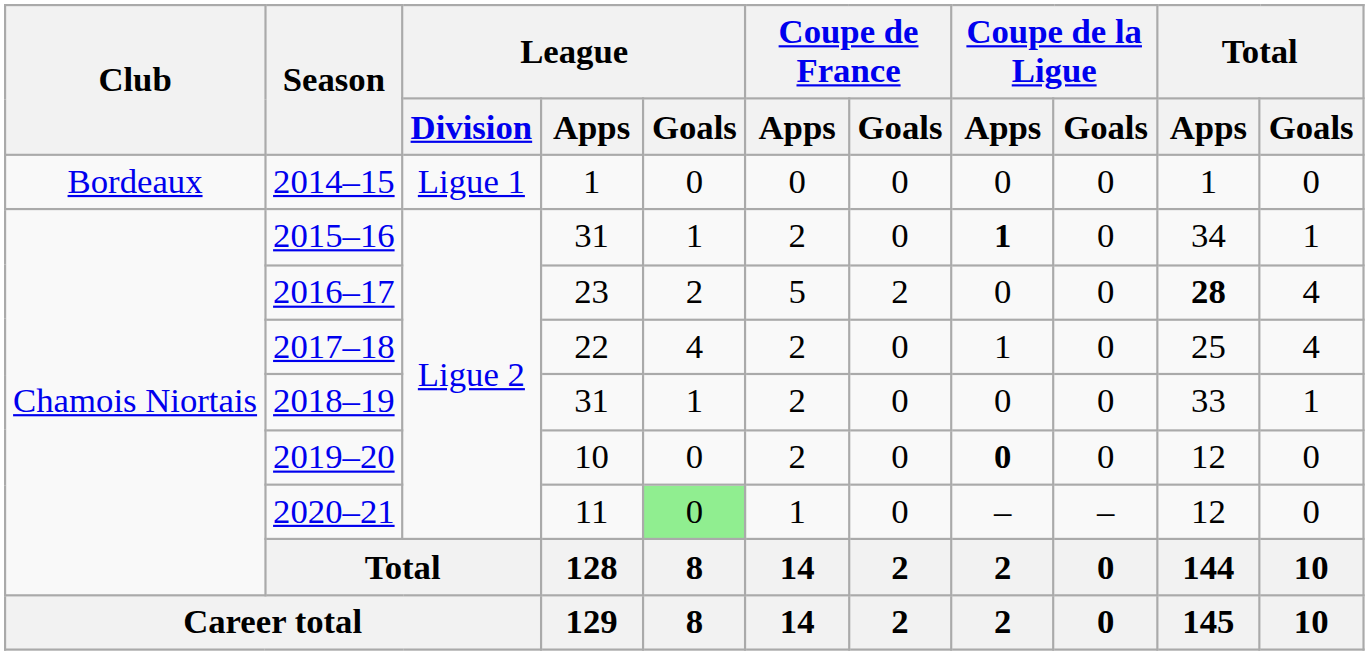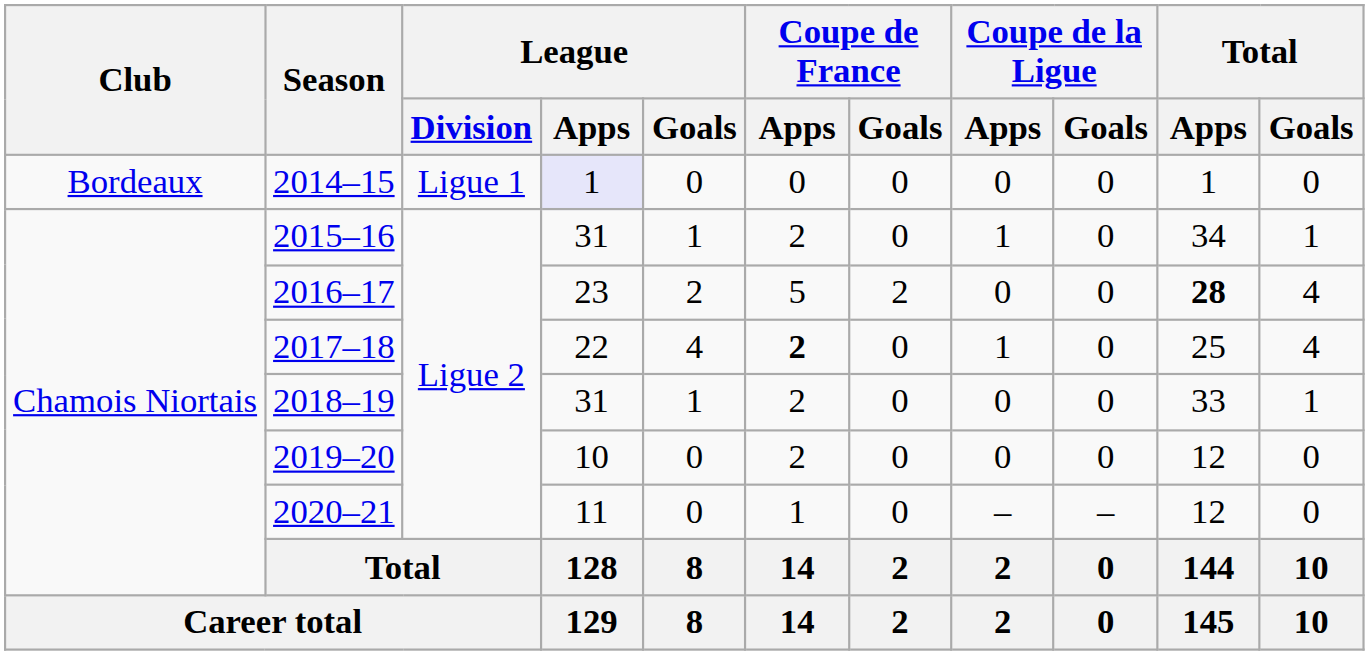(592, 181) no background -> (592, 181) lavender background
(1003, 236) bold -> (1003, 236) normal
(797, 346) normal -> (797, 346) bold
(1003, 456) bold -> (1003, 456) normal
(694, 511) lightgreen background -> (694, 511) no background
